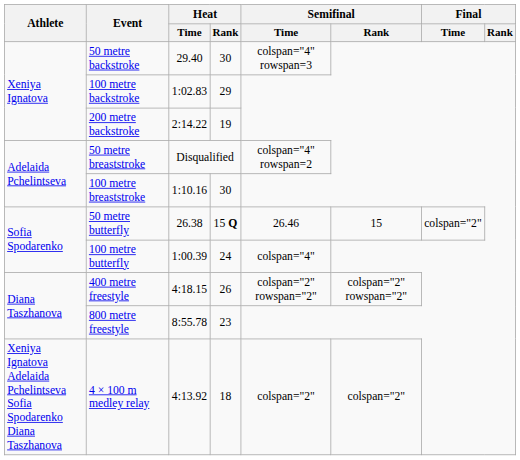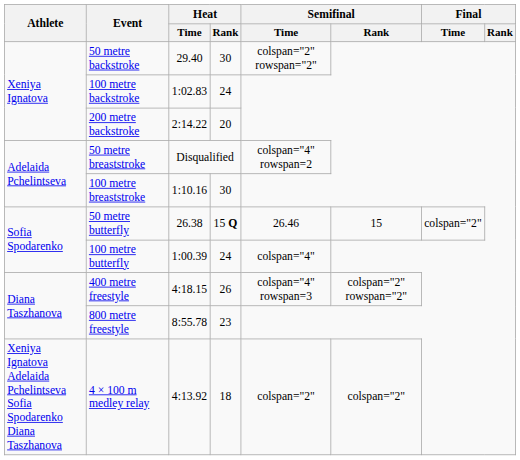(286, 58) colspan="4" rowspan=3 -> (286, 58) colspan="2" rowspan="2"
(225, 91) 29 -> (225, 91) 24
(225, 124) 19 -> (225, 124) 20
(286, 289) colspan="2" rowspan="2" -> (286, 289) colspan="4" rowspan=3
